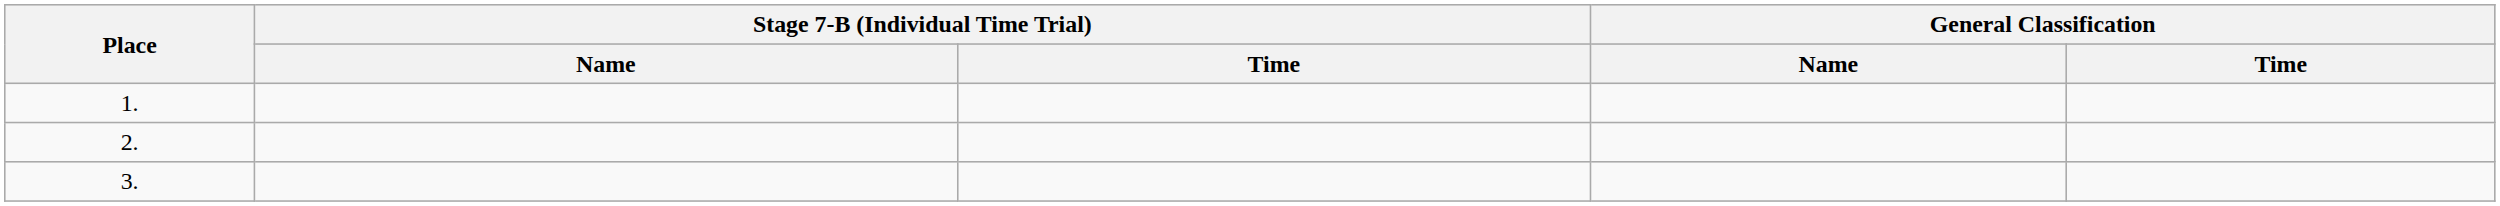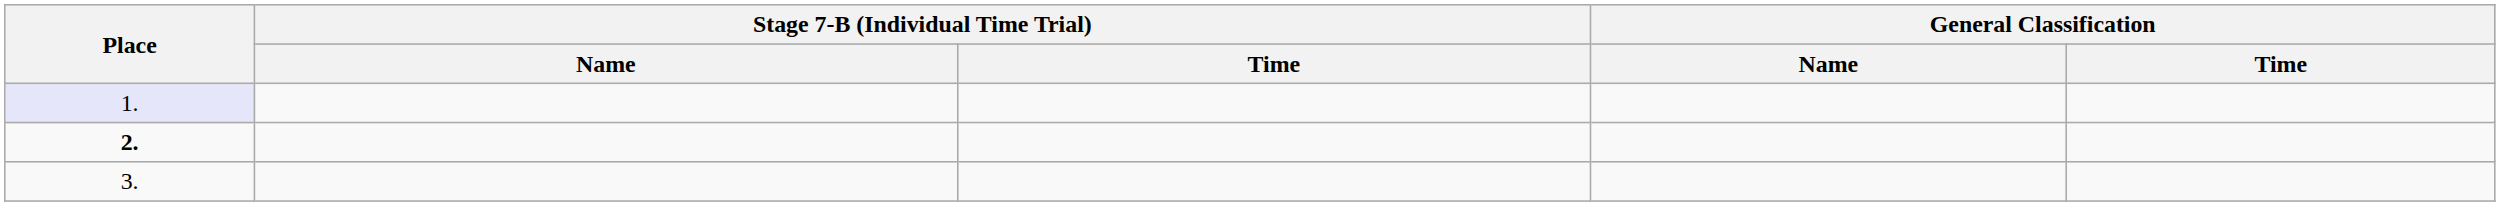(130, 103) no background -> (130, 103) lavender background
(130, 142) normal -> (130, 142) bold
